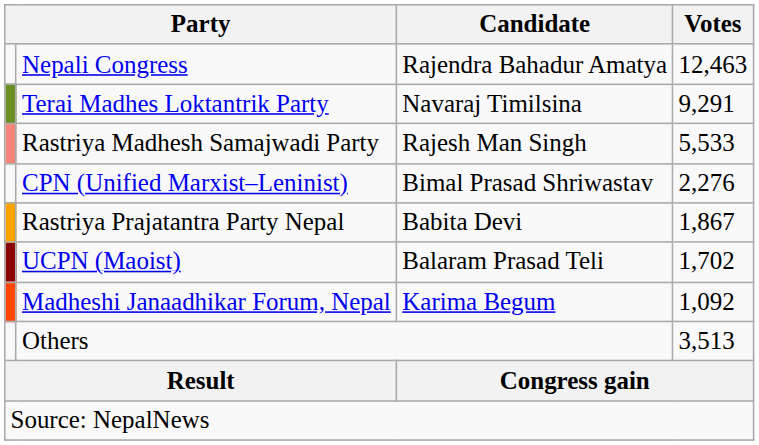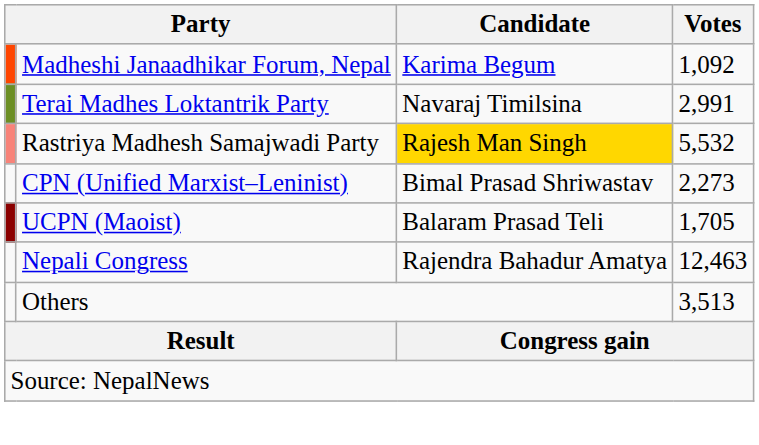rows swapped: (105, 63) <-> (206, 301)
(707, 103) 9,291 -> (707, 103) 2,991
(495, 143) no background -> (495, 143) gold background
(707, 143) 5,533 -> (707, 143) 5,532
(707, 182) 2,276 -> (707, 182) 2,273
- row: (183, 222)
(707, 261) 1,702 -> (707, 222) 1,705
